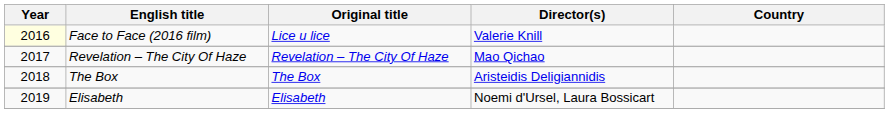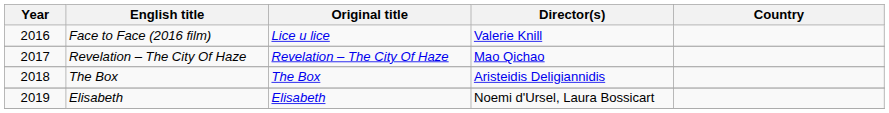(35, 35) lightyellow background -> (35, 35) no background
